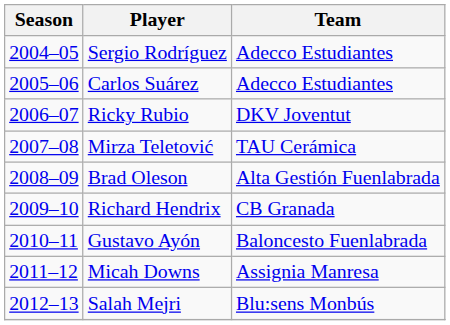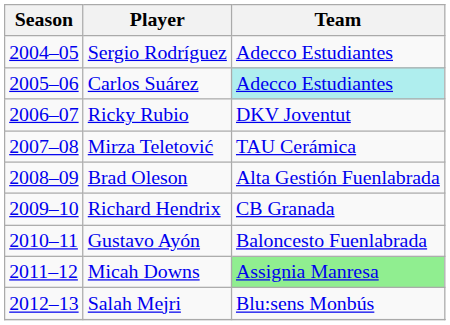(314, 83) no background -> (314, 83) paleturquoise background
(307, 271) no background -> (307, 271) lightgreen background
